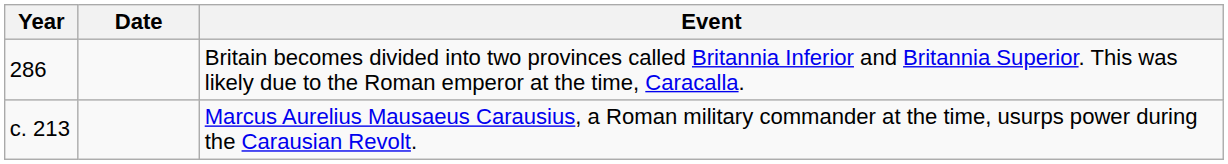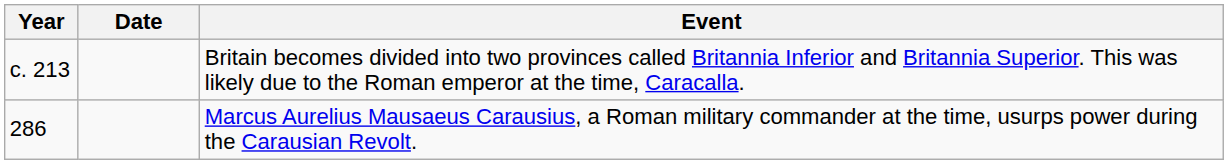(28, 69) 286 -> (40, 69) c. 213
(40, 129) c. 213 -> (28, 129) 286
